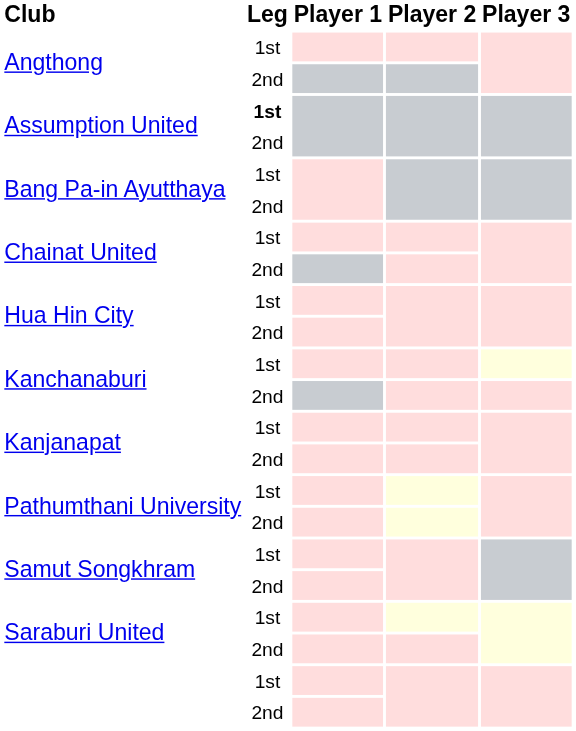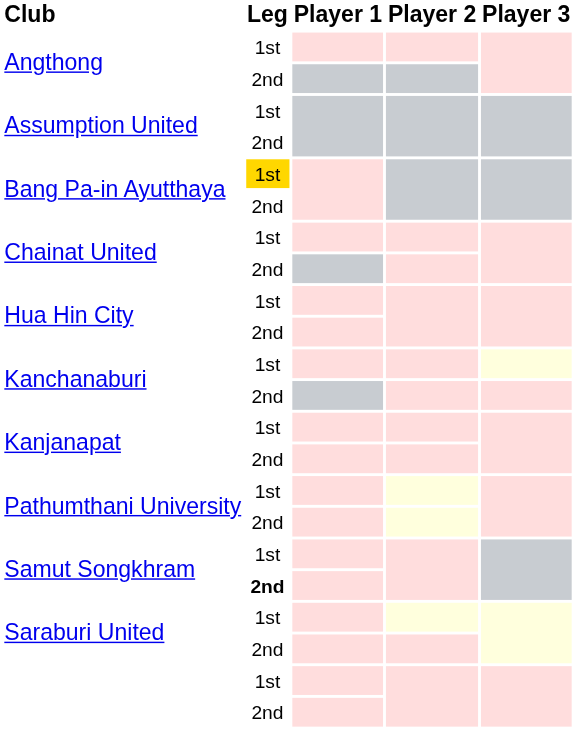(267, 110) bold -> (267, 111) normal
(267, 174) no background -> (267, 174) gold background
(267, 586) normal -> (267, 585) bold
